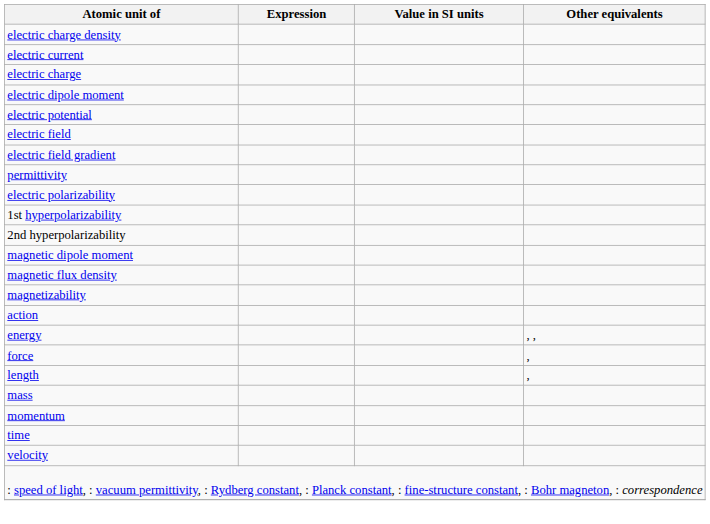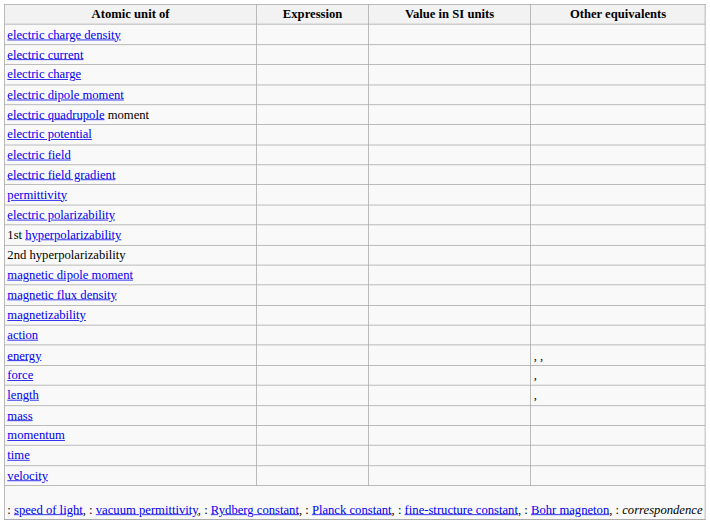+ row: (78, 114)
